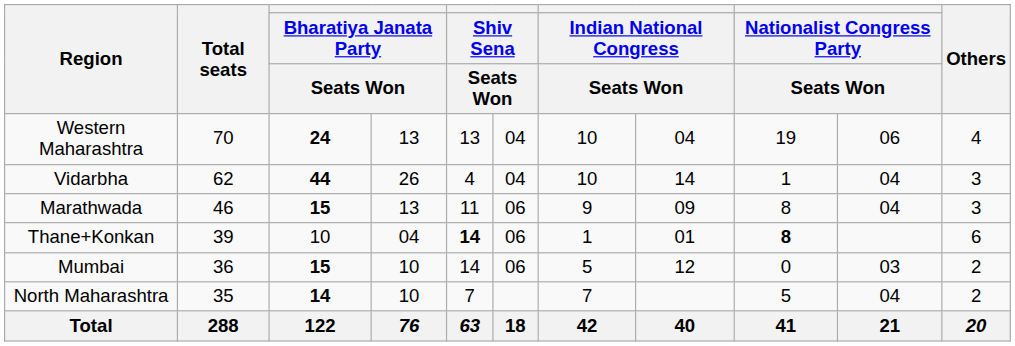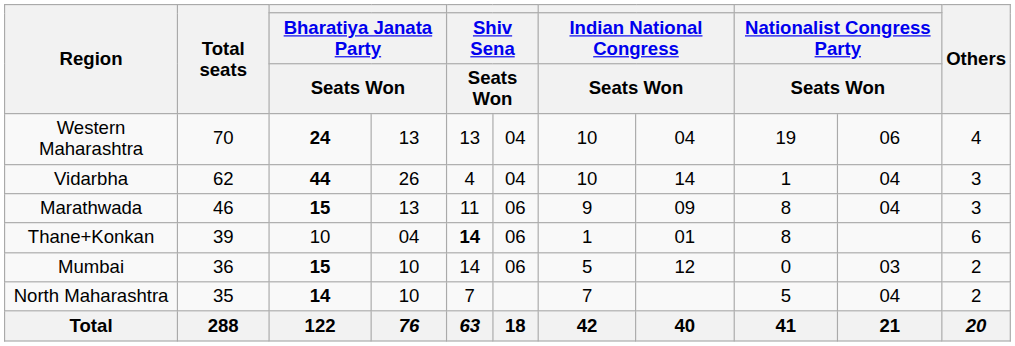(786, 237) bold -> (786, 237) normal
